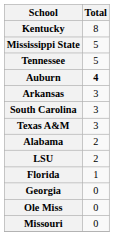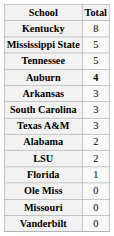- row: (43, 191)
+ row: (43, 223)
